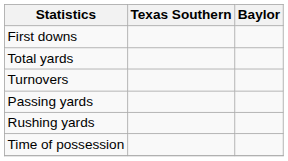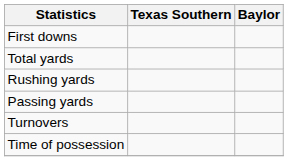rows swapped: (51, 123) <-> (38, 79)
